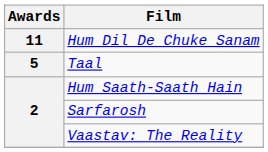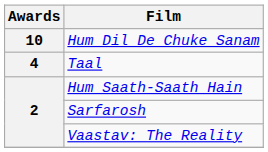(34, 41) 11 -> (34, 41) 10
(34, 64) 5 -> (34, 64) 4
